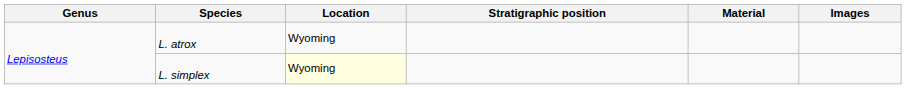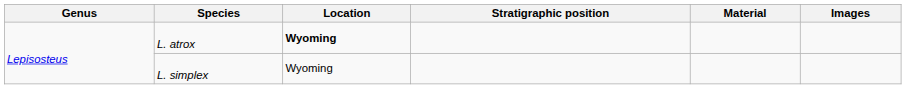(312, 37) normal -> (311, 37) bold
(312, 68) lightyellow background -> (309, 68) no background
